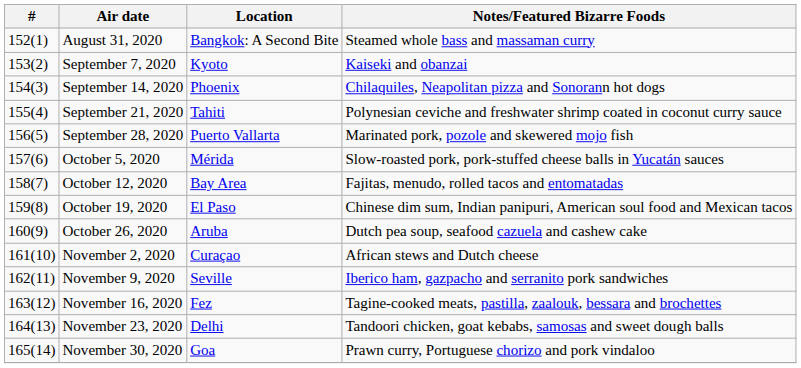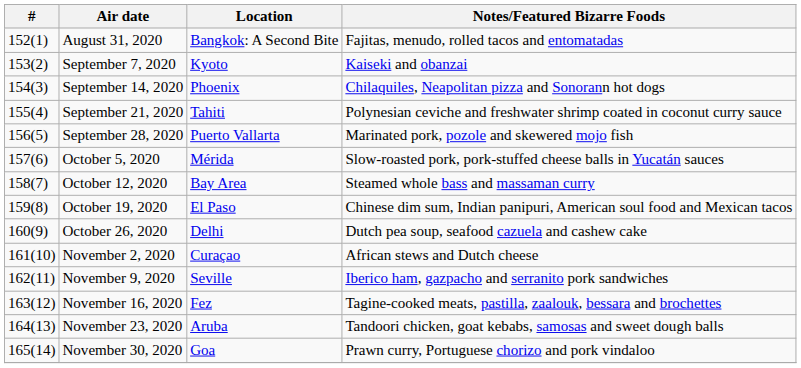(470, 40) Steamed whole bass and massaman curry -> (484, 40) Fajitas, menudo, rolled tacos and entomatadas
(484, 183) Fajitas, menudo, rolled tacos and entomatadas -> (470, 183) Steamed whole bass and massaman curry
(209, 231) Aruba -> (207, 231) Delhi
(207, 326) Delhi -> (209, 326) Aruba
